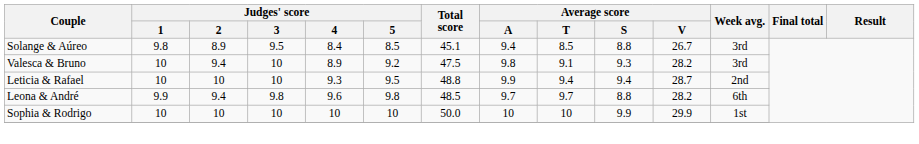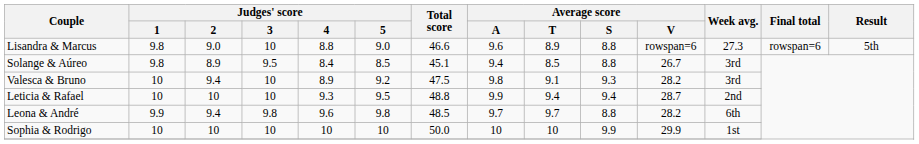+ row: (52, 46)
